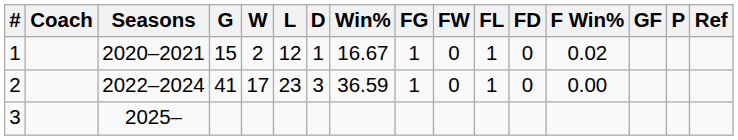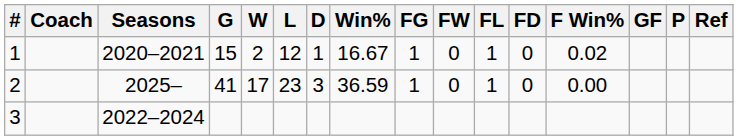(153, 85) 2022–2024 -> (153, 85) 2025–
(153, 118) 2025– -> (153, 118) 2022–2024
